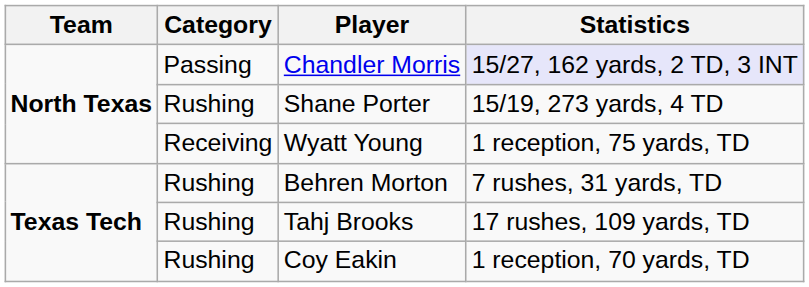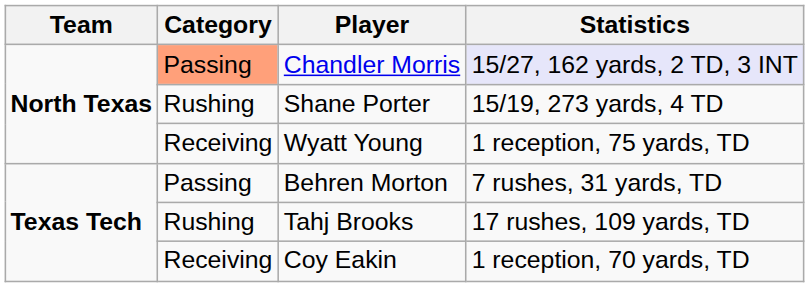(208, 64) no background -> (208, 64) lightsalmon background
(209, 182) Rushing -> (208, 182) Passing
(209, 260) Rushing -> (218, 260) Receiving
